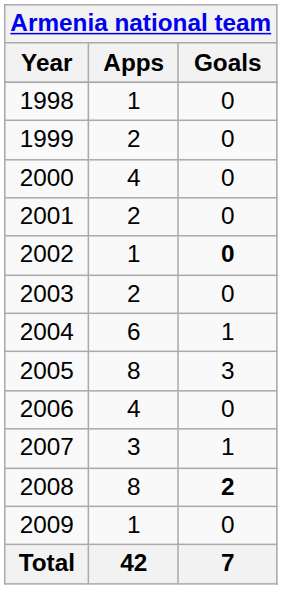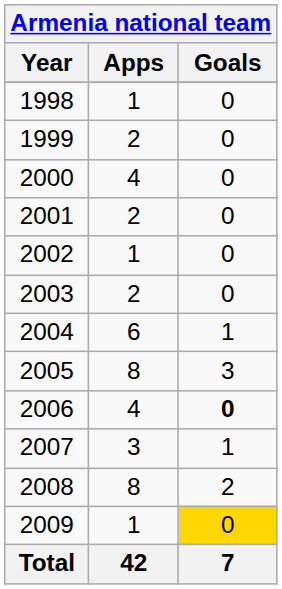(228, 255) bold -> (228, 255) normal
(228, 409) normal -> (228, 409) bold
(228, 486) bold -> (228, 486) normal
(228, 525) no background -> (228, 525) gold background
